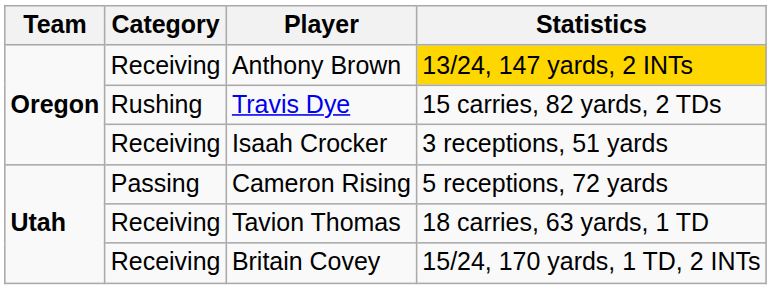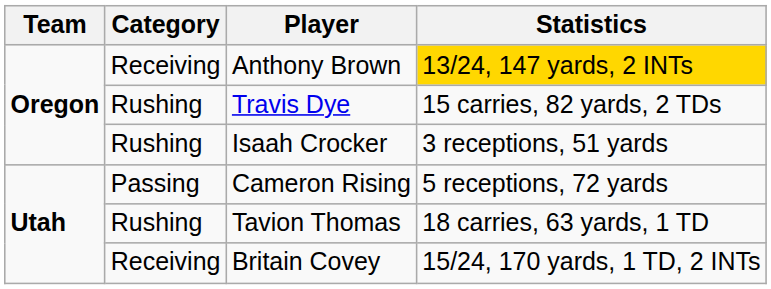(166, 144) Receiving -> (157, 144) Rushing
(166, 223) Receiving -> (157, 223) Rushing
